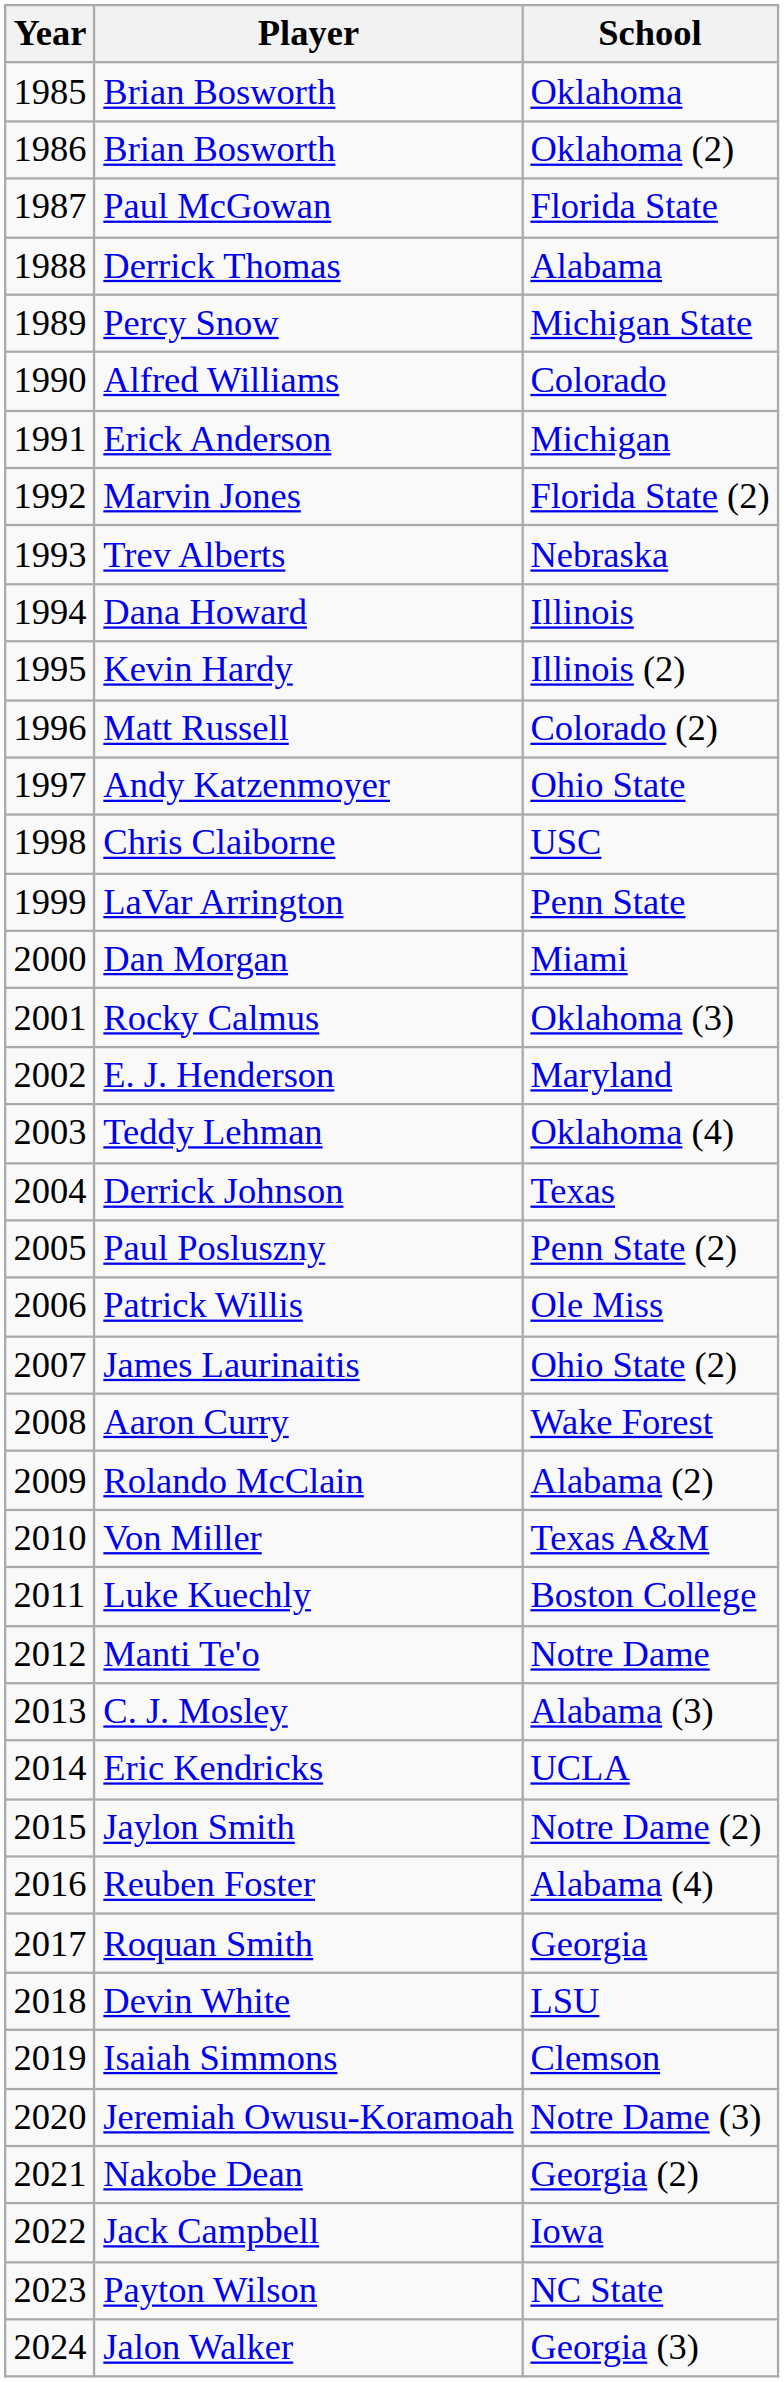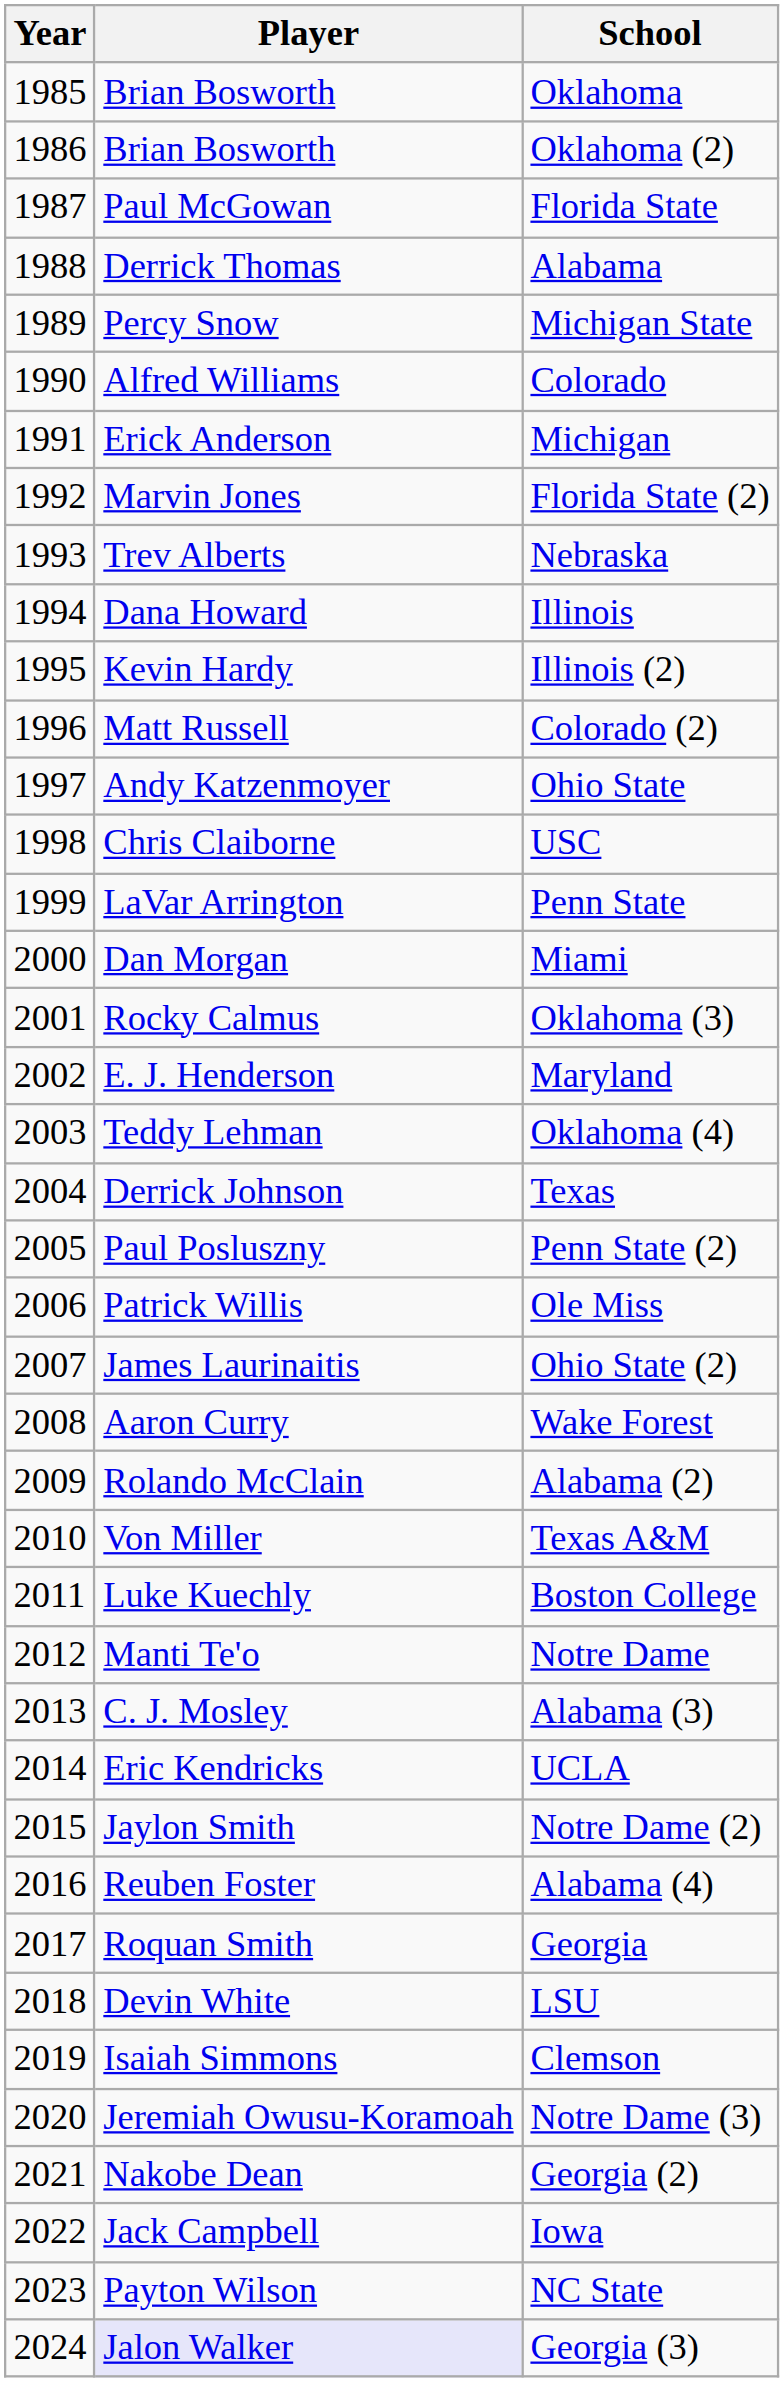(198, 2347) no background -> (198, 2347) lavender background
